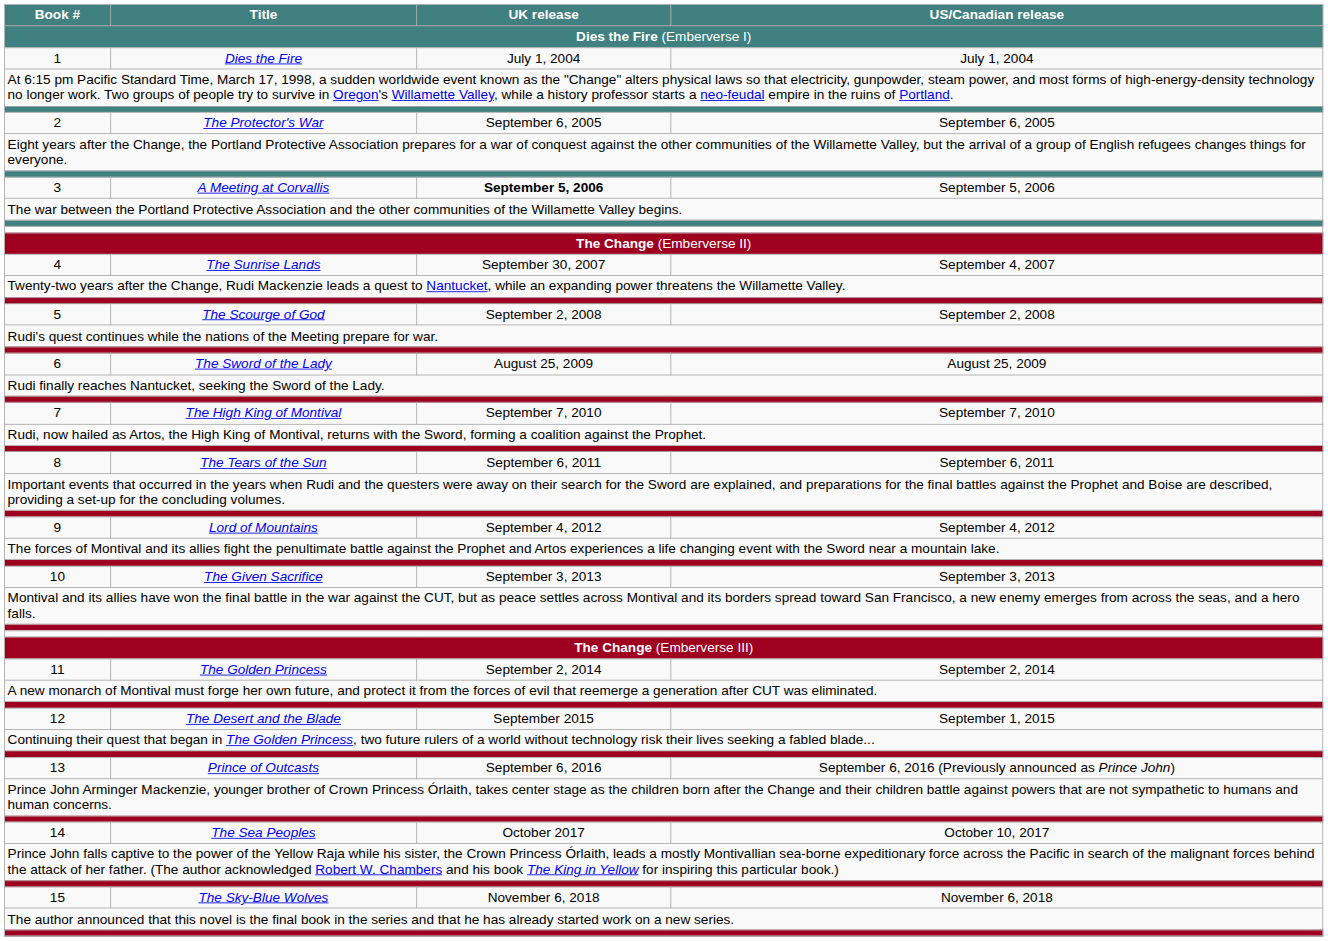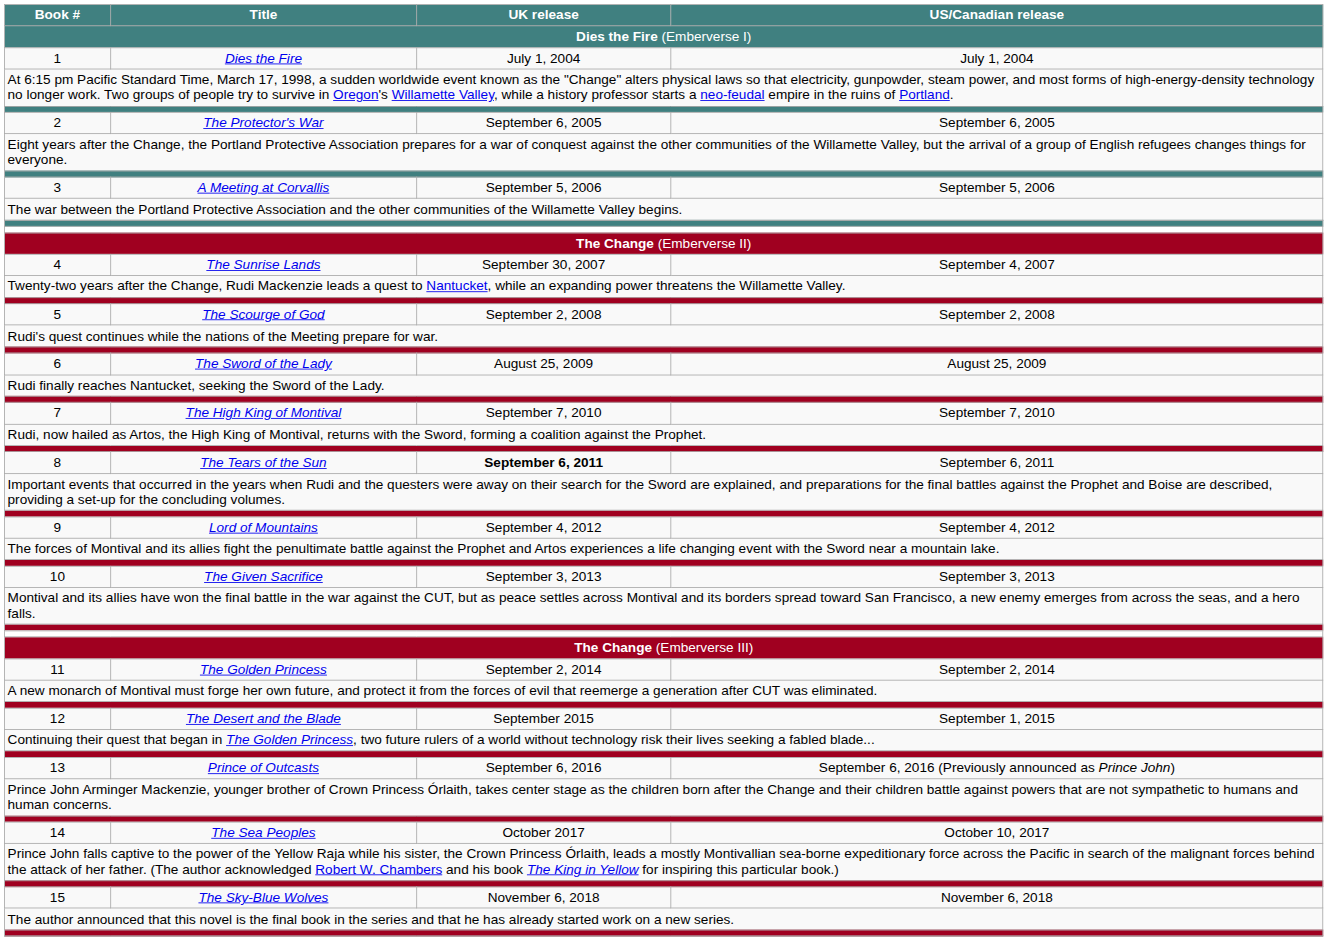(544, 187) bold -> (544, 187) normal
(544, 462) normal -> (544, 462) bold
